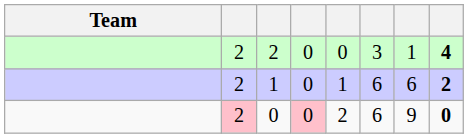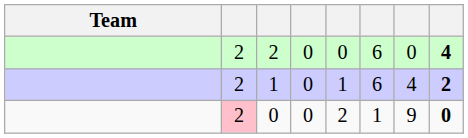(377, 52) 3 -> (377, 52) 6
(412, 52) 1 -> (412, 52) 0
(412, 84) 6 -> (412, 84) 4
(308, 116) pink background -> (308, 116) no background
(377, 116) 6 -> (377, 116) 1
